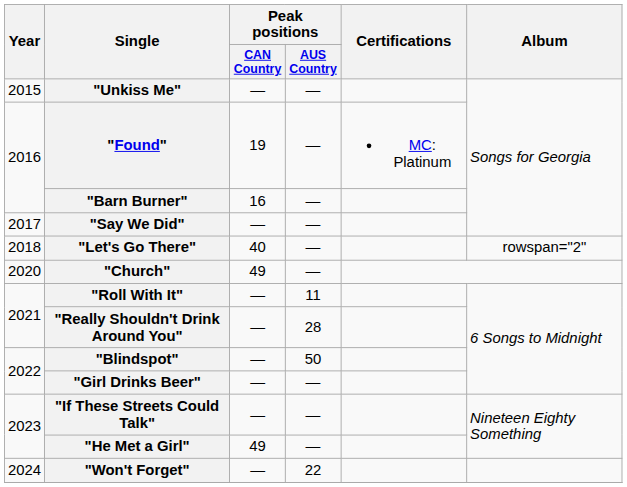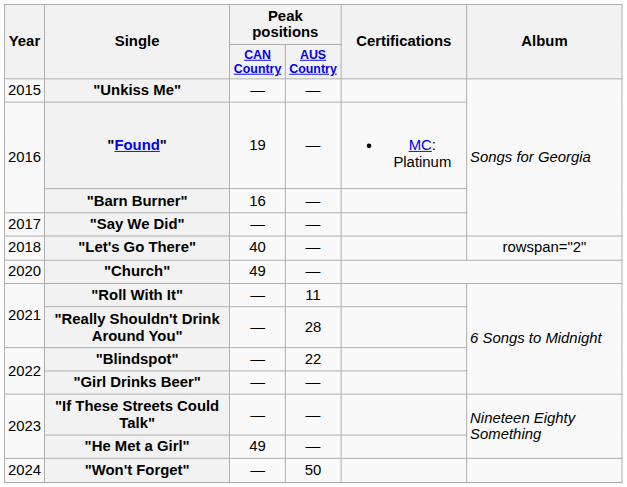(313, 359) 50 -> (313, 359) 22
(313, 470) 22 -> (313, 470) 50
